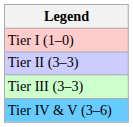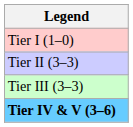(60, 110) normal -> (62, 110) bold
